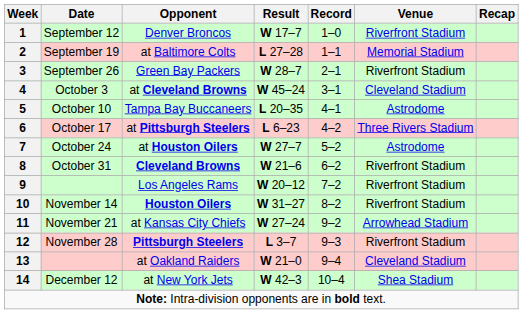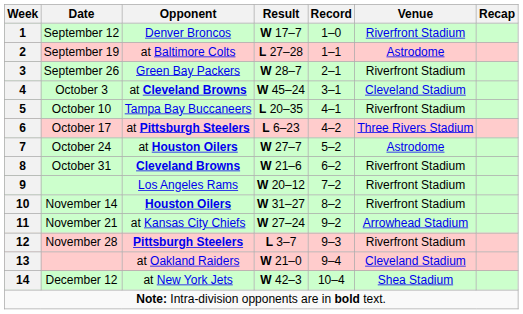(415, 52) Memorial Stadium -> (415, 52) Astrodome
(415, 109) Astrodome -> (415, 109) Riverfront Stadium
